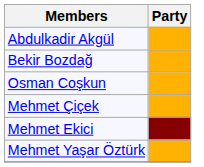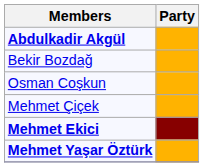(61, 39) normal -> (67, 39) bold
(51, 129) normal -> (53, 129) bold
(76, 151) normal -> (80, 151) bold
